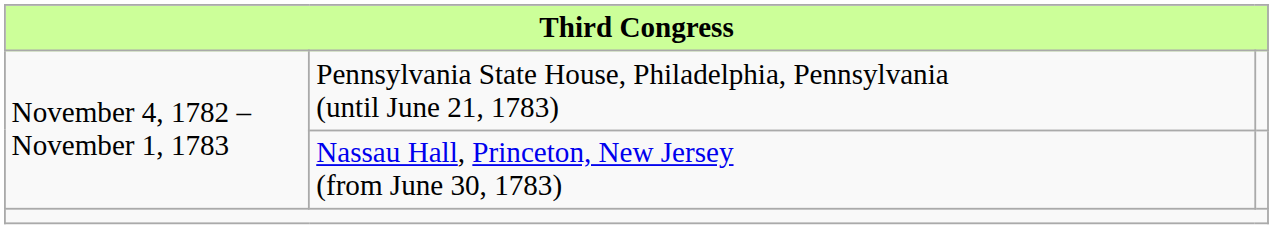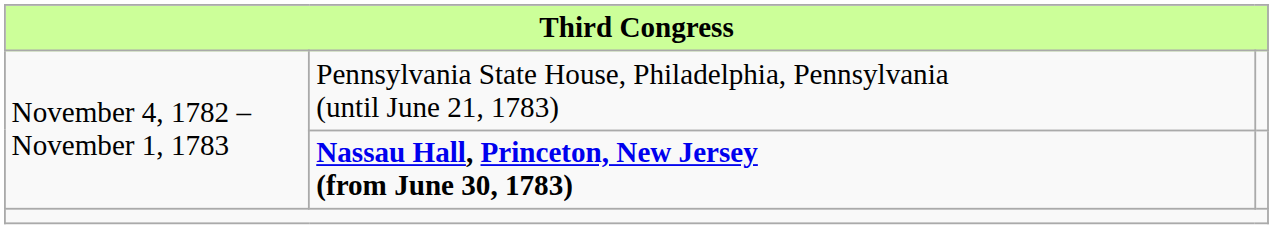(525, 169) normal -> (537, 169) bold
